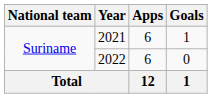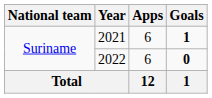(187, 37) normal -> (187, 37) bold
(187, 59) normal -> (187, 59) bold
